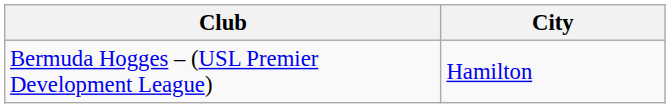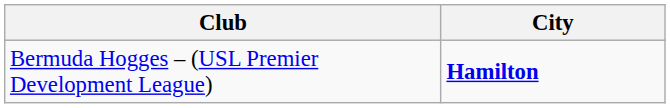(489, 71) normal -> (492, 71) bold
